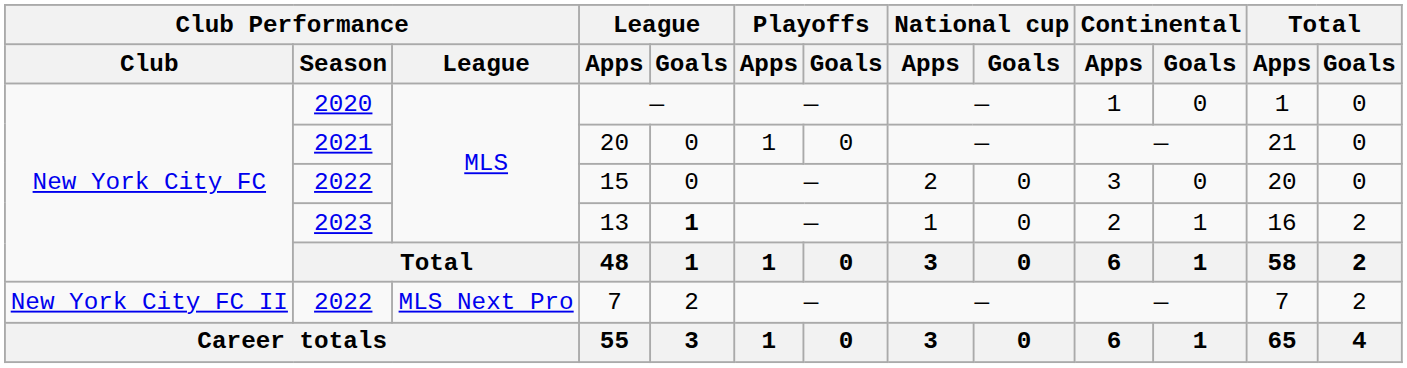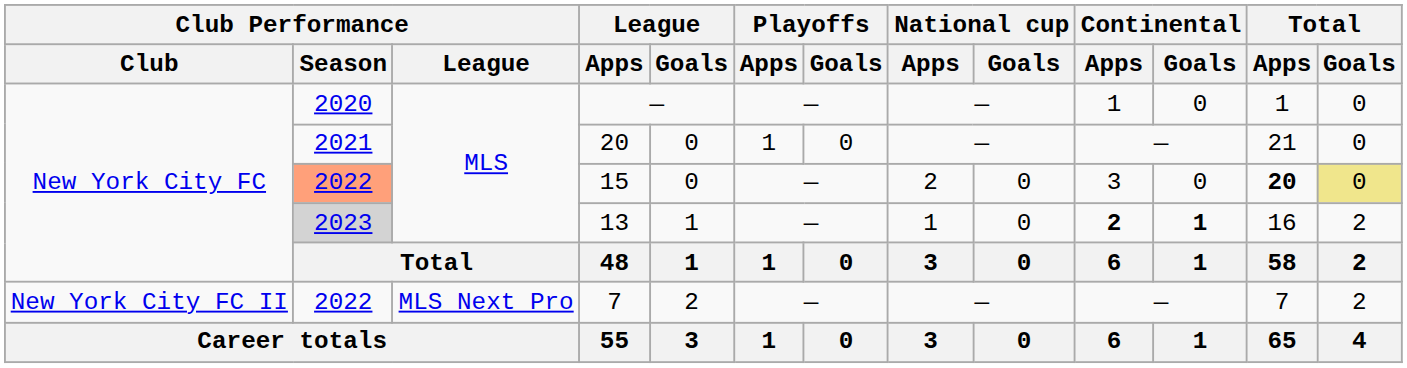(343, 183) no background -> (343, 183) lightsalmon background
(1282, 183) normal -> (1282, 183) bold
(1359, 183) no background -> (1359, 183) khaki background
(343, 223) no background -> (343, 223) lightgrey background
(692, 223) bold -> (692, 223) normal
(1114, 223) normal -> (1114, 223) bold
(1200, 223) normal -> (1200, 223) bold
